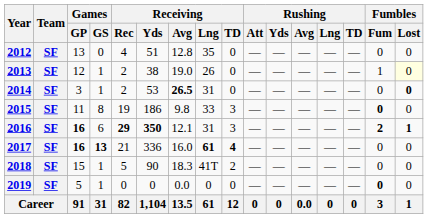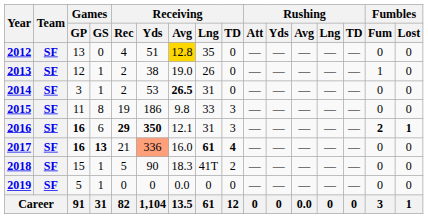(182, 52) no background -> (182, 52) gold background
(409, 71) lightyellow background -> (409, 71) no background
(409, 90) bold -> (409, 90) normal
(380, 109) bold -> (380, 109) normal
(153, 147) no background -> (153, 147) lightsalmon background
(380, 185) bold -> (380, 185) normal
